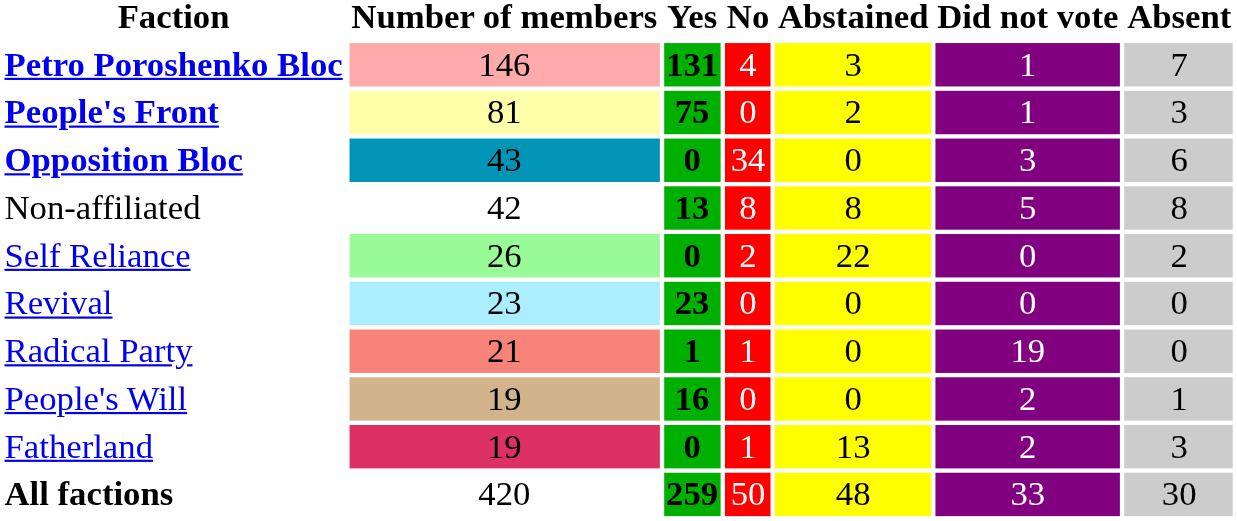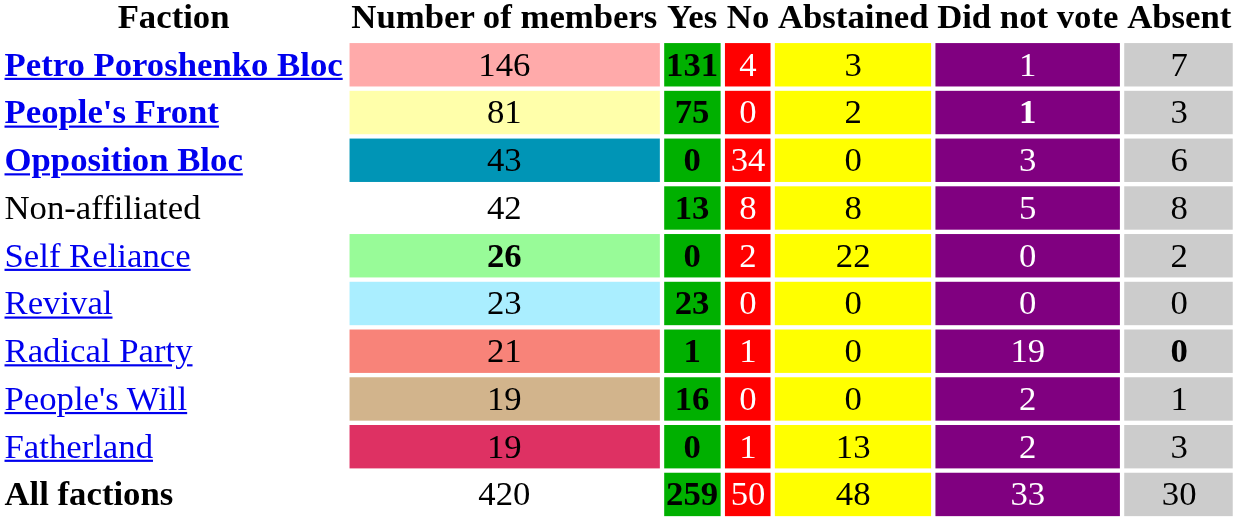(1028, 111) normal -> (1028, 111) bold
(504, 255) normal -> (504, 255) bold
(1179, 350) normal -> (1179, 350) bold
